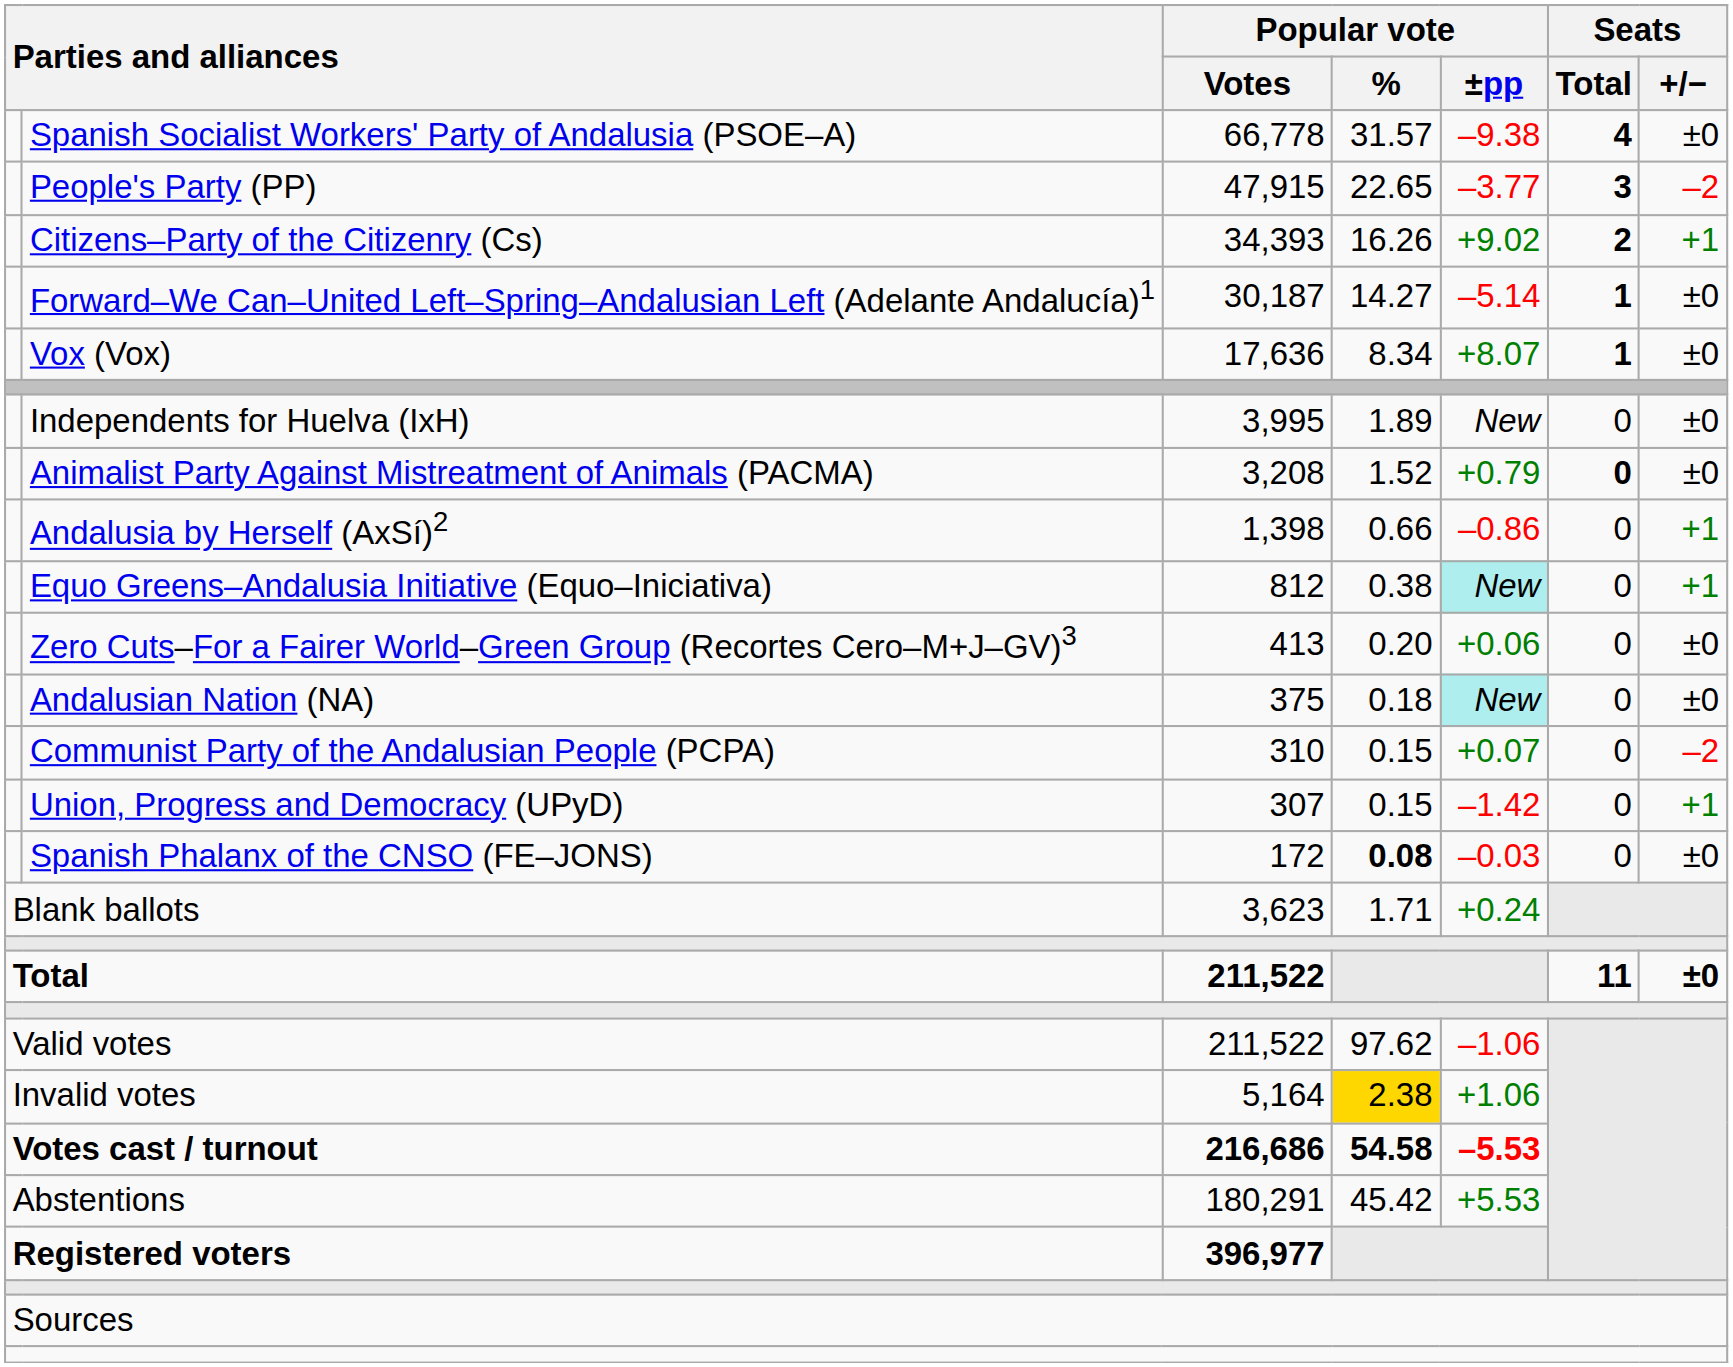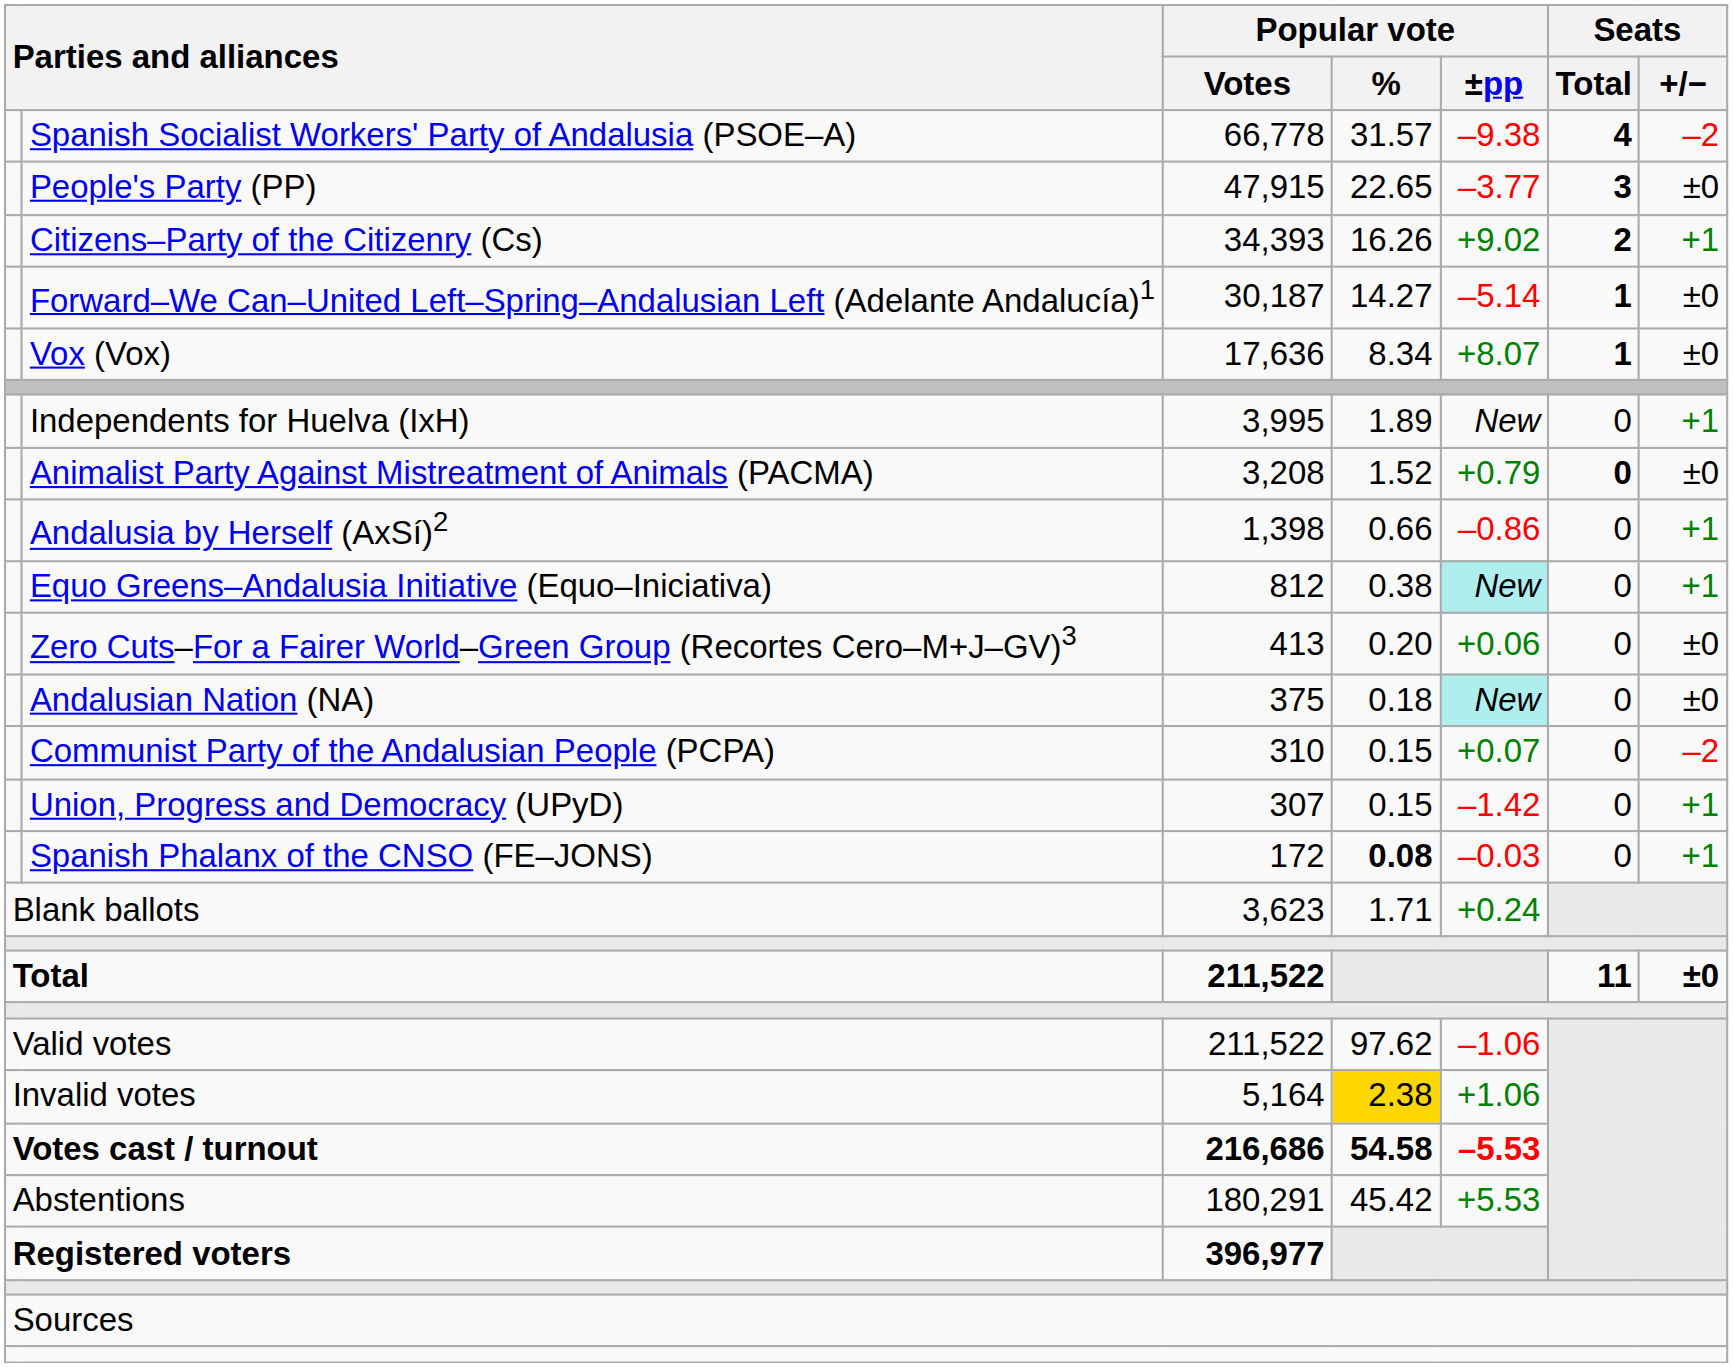(1701, 135) ±0 -> (1701, 135) –2
(1701, 187) –2 -> (1701, 187) ±0
(1701, 420) ±0 -> (1700, 420) +1
(1701, 856) ±0 -> (1700, 856) +1
